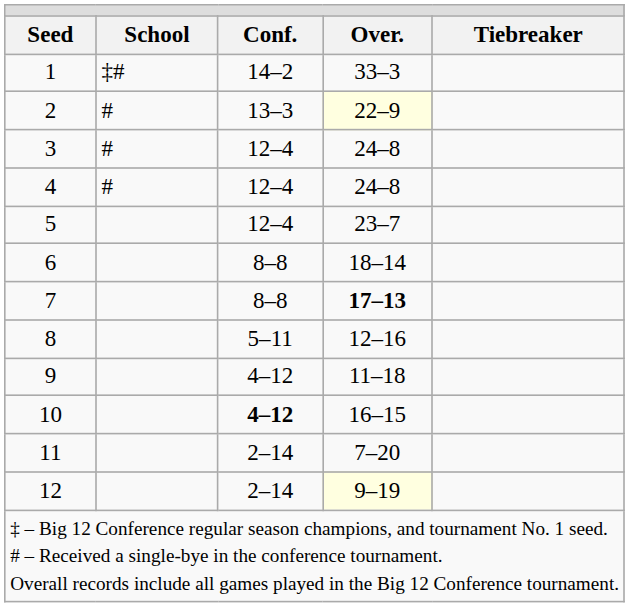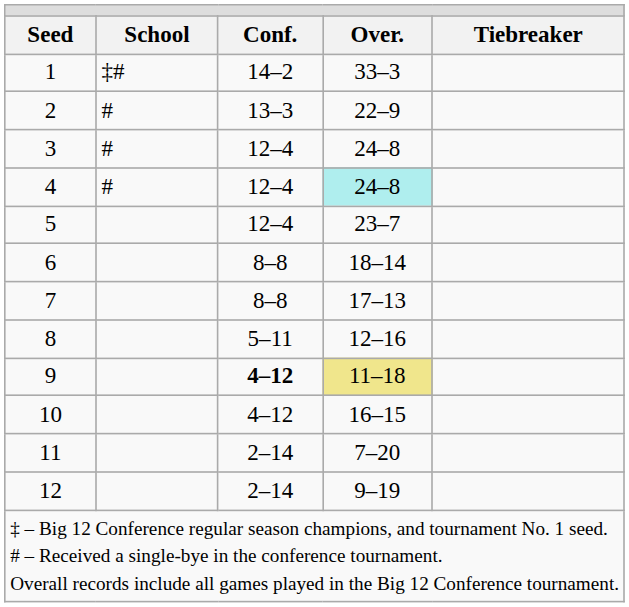(377, 110) lightyellow background -> (377, 110) no background
(377, 186) no background -> (377, 186) paleturquoise background
(377, 300) bold -> (377, 300) normal
(270, 376) normal -> (270, 376) bold
(377, 376) no background -> (377, 376) khaki background
(270, 414) bold -> (270, 414) normal
(377, 490) lightyellow background -> (377, 490) no background
